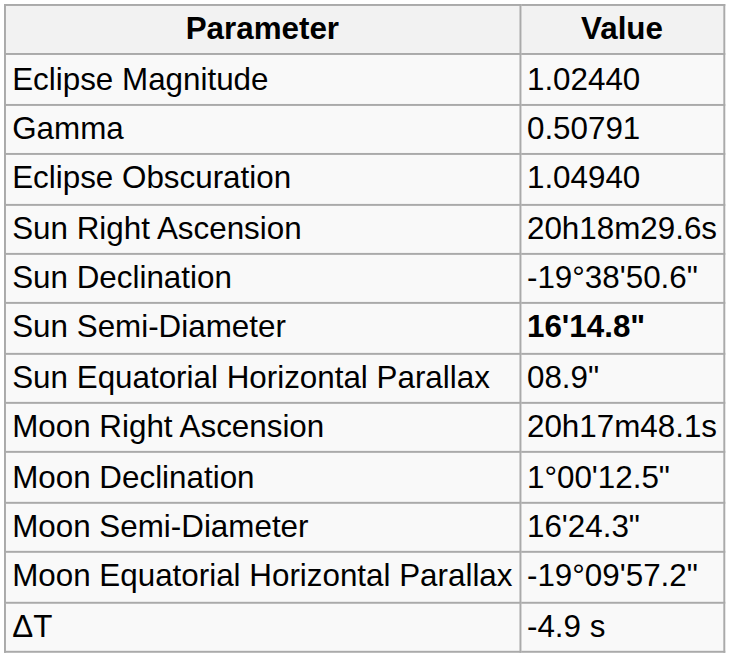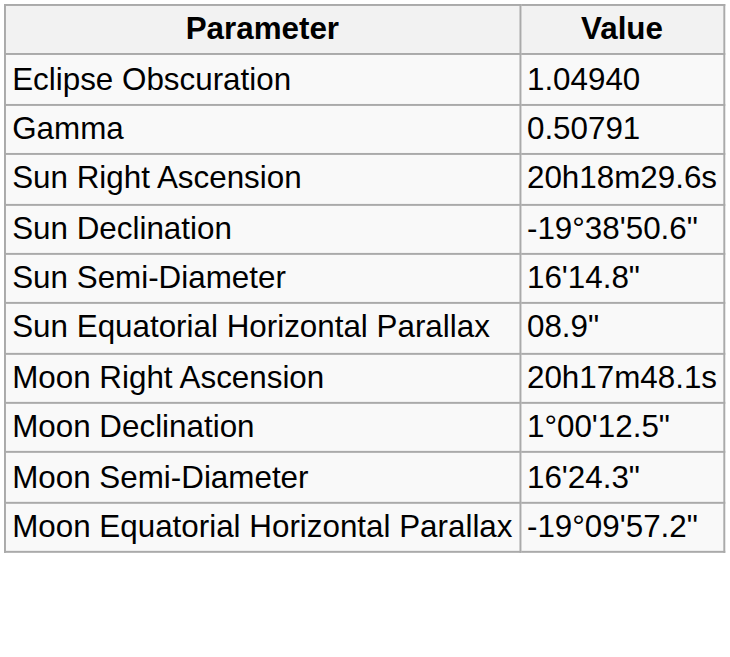- row: (140, 79)
rows swapped: (152, 178) <-> (68, 128)
(586, 327) bold -> (583, 278) normal
- row: (32, 626)
